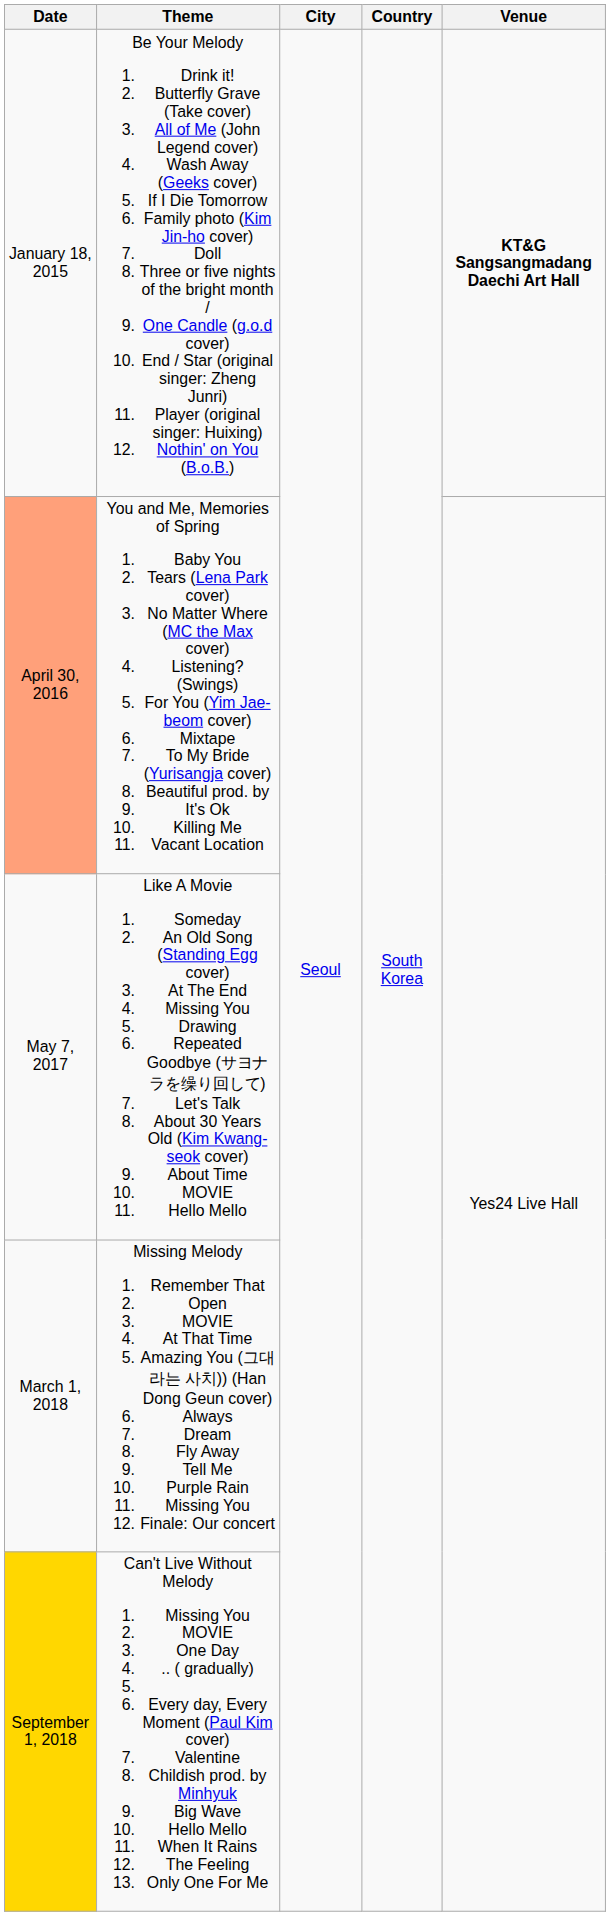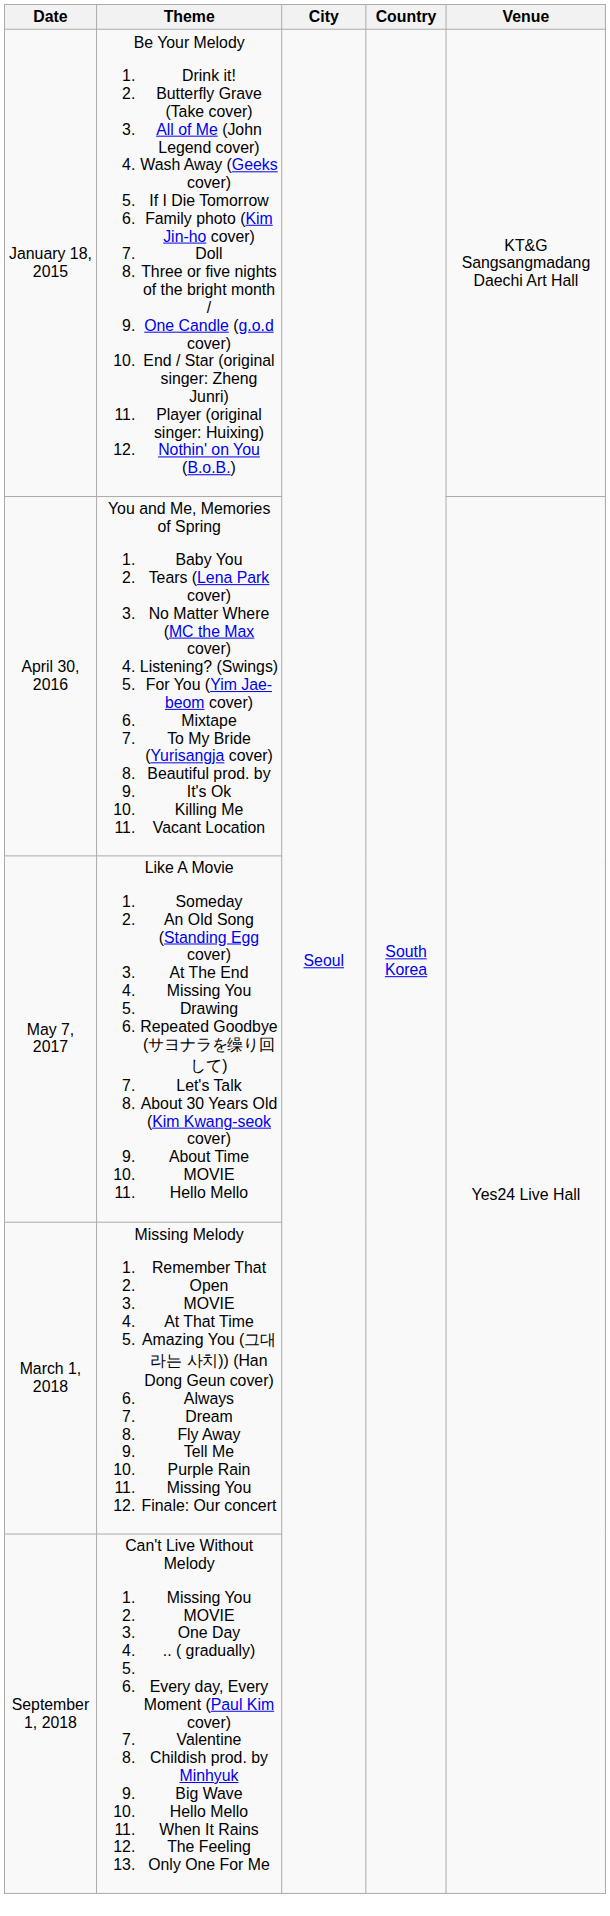(524, 262) bold -> (526, 262) normal
(50, 685) lightsalmon background -> (50, 676) no background
(50, 1731) gold background -> (50, 1713) no background
